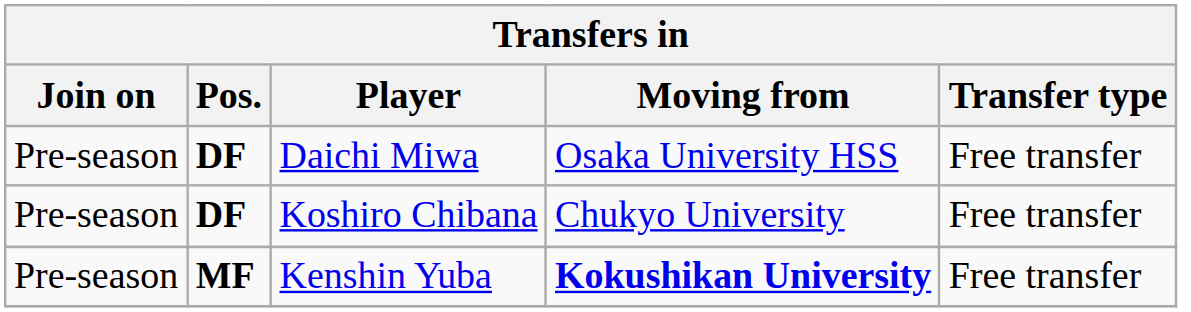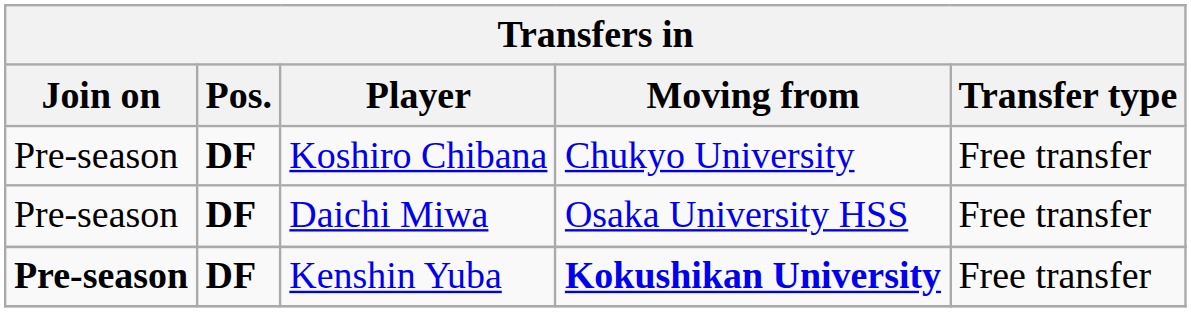rows swapped: (379, 154) <-> (409, 214)
(96, 275) normal -> (101, 275) bold
(225, 275) MF -> (231, 275) DF
